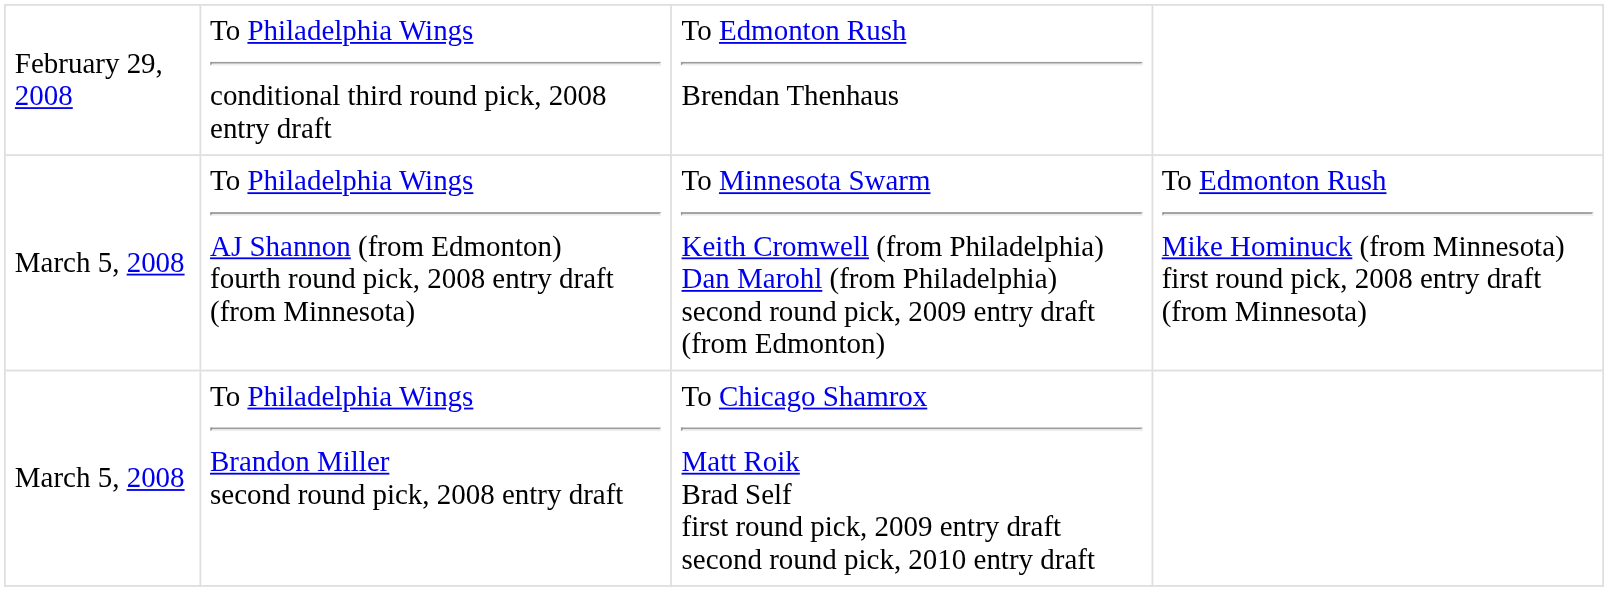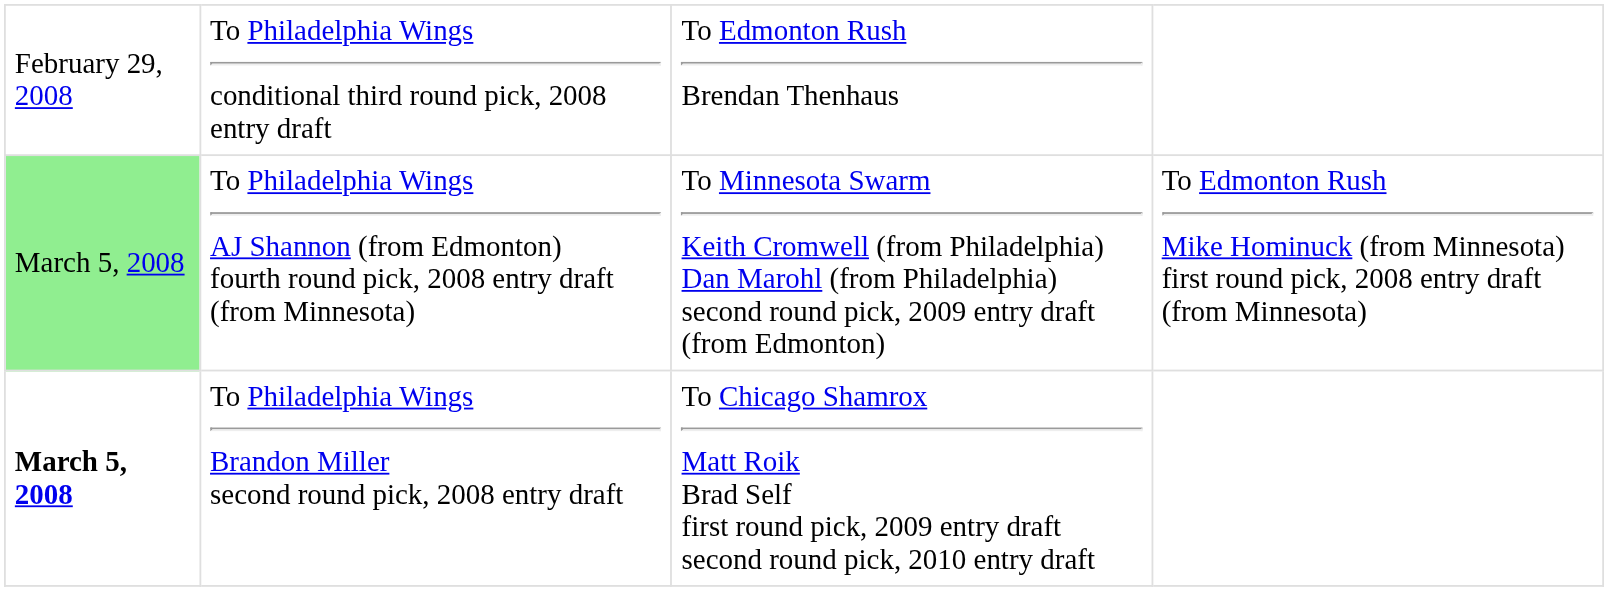(100, 262) no background -> (100, 262) lightgreen background
(100, 477) normal -> (71, 477) bold
